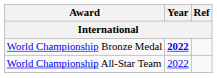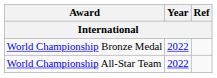(178, 47) bold -> (178, 47) normal
